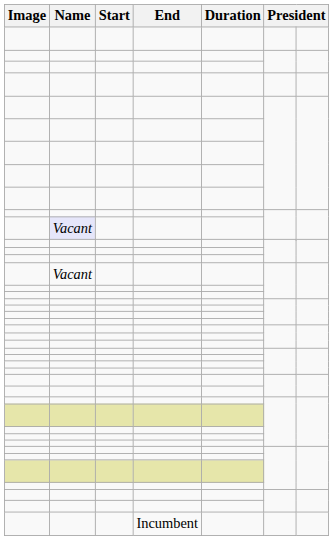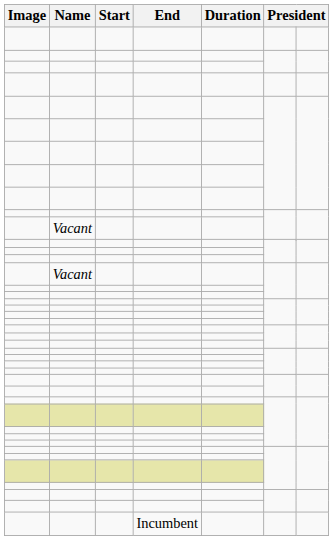(72, 228) lavender background -> (72, 228) no background
